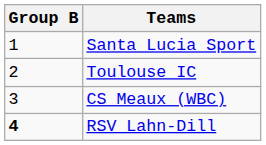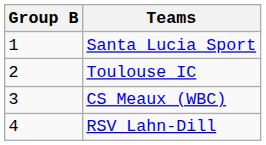(14, 127) bold -> (14, 127) normal
